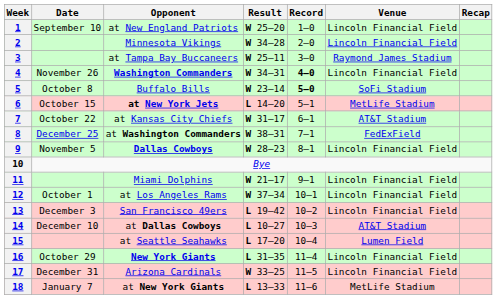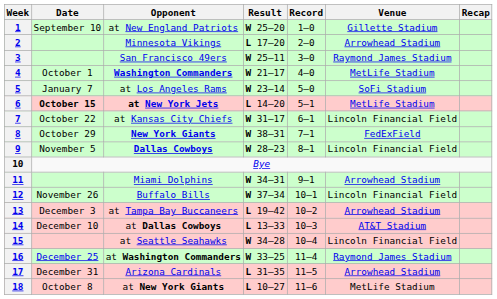(392, 27) Lincoln Financial Field -> (392, 27) Gillette Stadium
(265, 42) W 34–28 -> (265, 42) L 17–20
(392, 42) Lincoln Financial Field -> (392, 42) Arrowhead Stadium
(173, 58) at Tampa Bay Buccaneers -> (173, 58) San Francisco 49ers
(67, 73) November 26 -> (67, 73) October 1
(265, 73) W 34–31 -> (265, 73) W 21–17
(306, 73) bold -> (306, 73) normal
(392, 73) Lincoln Financial Field -> (392, 73) MetLife Stadium
(67, 88) October 8 -> (67, 88) January 7
(173, 88) Buffalo Bills -> (173, 88) at Los Angeles Rams
(306, 88) bold -> (306, 88) normal
(67, 104) normal -> (67, 104) bold
(392, 119) AT&T Stadium -> (392, 119) Lincoln Financial Field
(67, 134) December 25 -> (67, 134) October 29
(173, 134) at Washington Commanders -> (173, 134) New York Giants
(265, 180) W 21–17 -> (265, 180) W 34–31
(392, 180) Lincoln Financial Field -> (392, 180) Arrowhead Stadium
(67, 195) October 1 -> (67, 195) November 26
(173, 195) at Los Angeles Rams -> (173, 195) Buffalo Bills
(173, 210) San Francisco 49ers -> (173, 210) at Tampa Bay Buccaneers
(392, 210) Lincoln Financial Field -> (392, 210) Arrowhead Stadium
(265, 226) L 10–27 -> (265, 226) L 13–33
(265, 241) L 17–20 -> (265, 241) W 34–28
(392, 241) Lumen Field -> (392, 241) Lincoln Financial Field
(67, 256) October 29 -> (67, 256) December 25
(173, 256) New York Giants -> (173, 256) at Washington Commanders
(265, 256) L 31–35 -> (265, 256) W 33–25
(392, 256) Lincoln Financial Field -> (392, 256) Raymond James Stadium
(265, 271) W 33–25 -> (265, 271) L 31–35
(392, 271) Lincoln Financial Field -> (392, 271) Arrowhead Stadium
(67, 287) January 7 -> (67, 287) October 8
(265, 287) L 13–33 -> (265, 287) L 10–27
